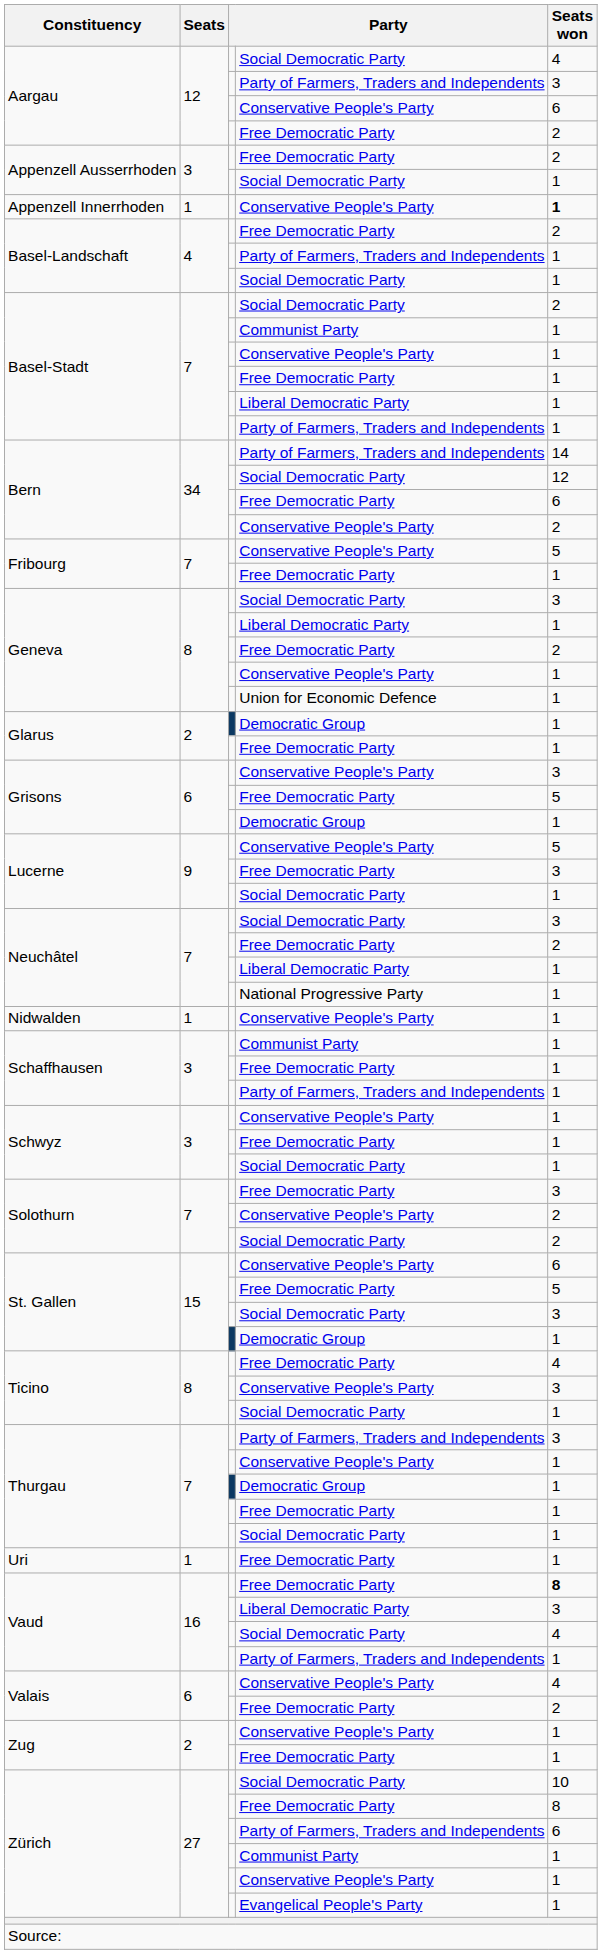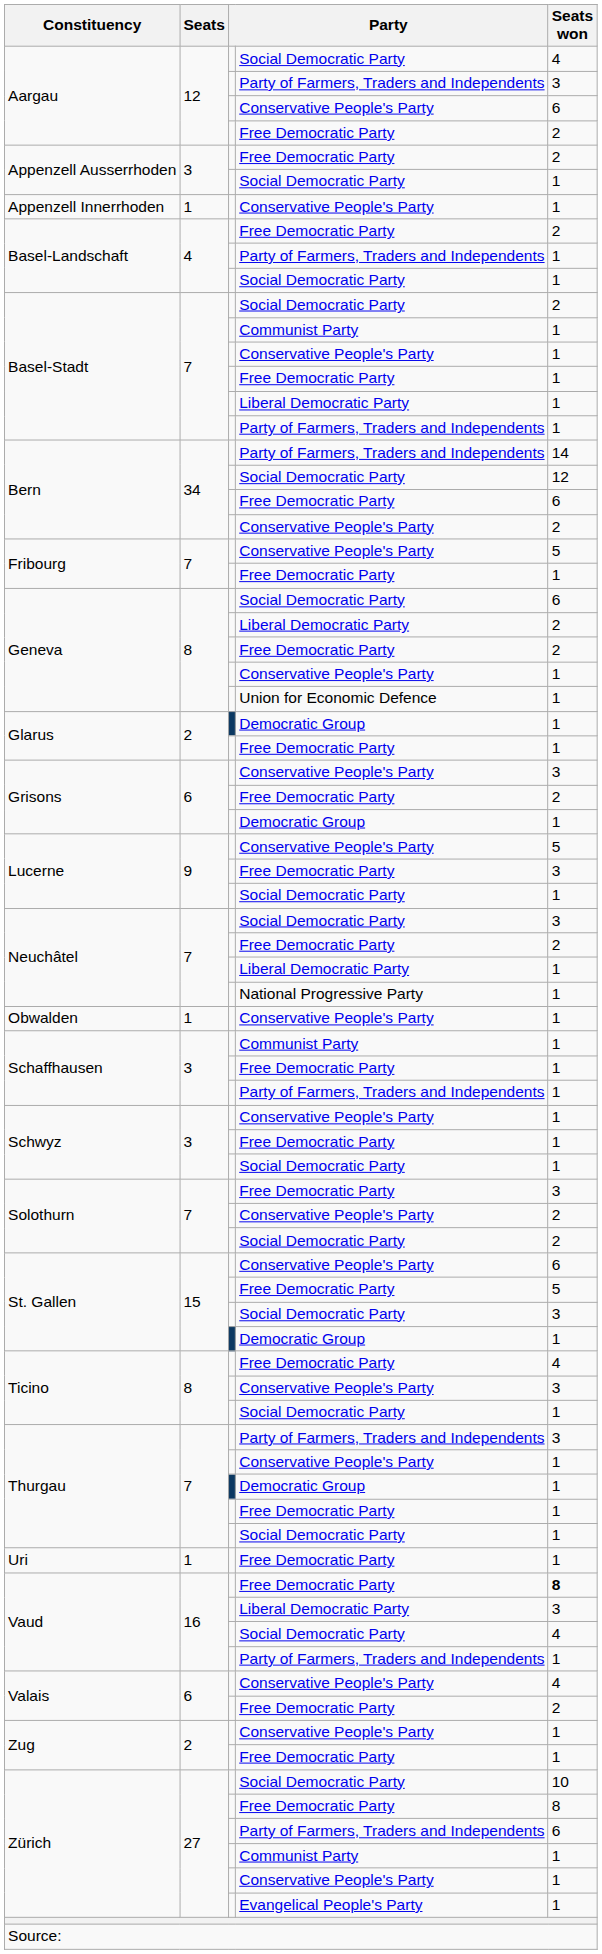(556, 206) bold -> (556, 206) normal
(556, 600) 3 -> (556, 600) 6
(556, 624) 1 -> (556, 624) 2
(556, 797) 5 -> (556, 797) 2
- row: (44, 1018)
+ row: (43, 1018)
